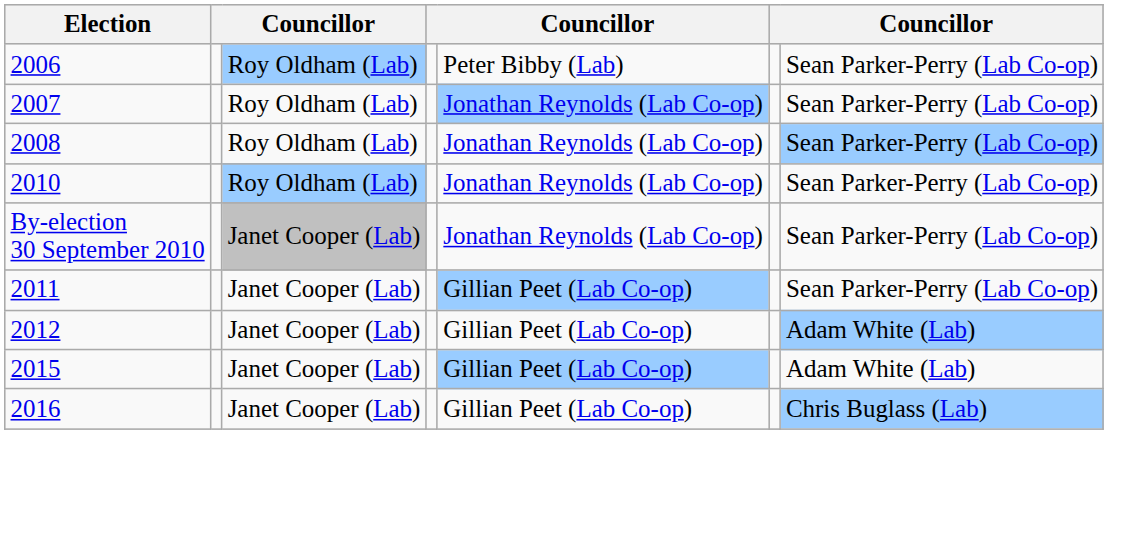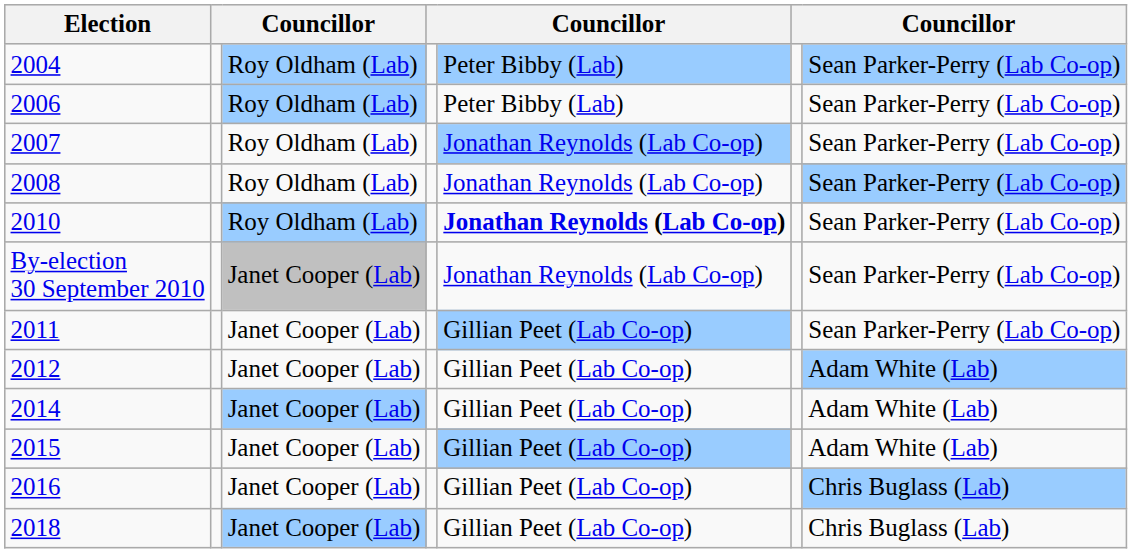+ row: (35, 63)
(603, 182) normal -> (614, 222) bold
+ row: (35, 408)
+ row: (35, 527)
